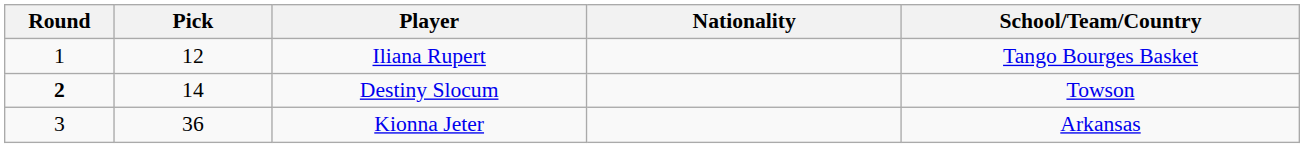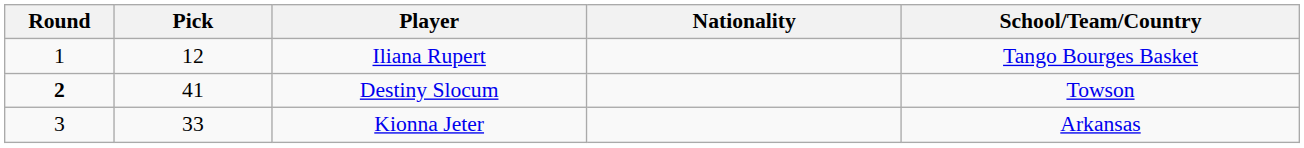(193, 90) 14 -> (193, 90) 41
(193, 124) 36 -> (193, 124) 33
